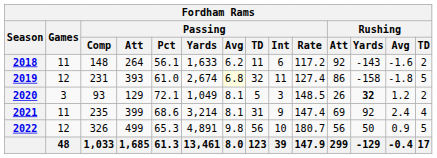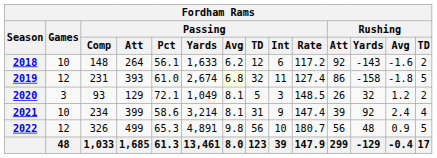(64, 62) 11 -> (64, 62) 10
(257, 62) 11 -> (257, 62) 12
(368, 95) bold -> (368, 95) normal
(64, 112) 11 -> (64, 112) 10
(99, 112) 235 -> (99, 112) 234
(167, 112) 68.6 -> (167, 112) 58.6
(339, 112) 69 -> (339, 112) 39
(368, 128) 50 -> (368, 128) 48
